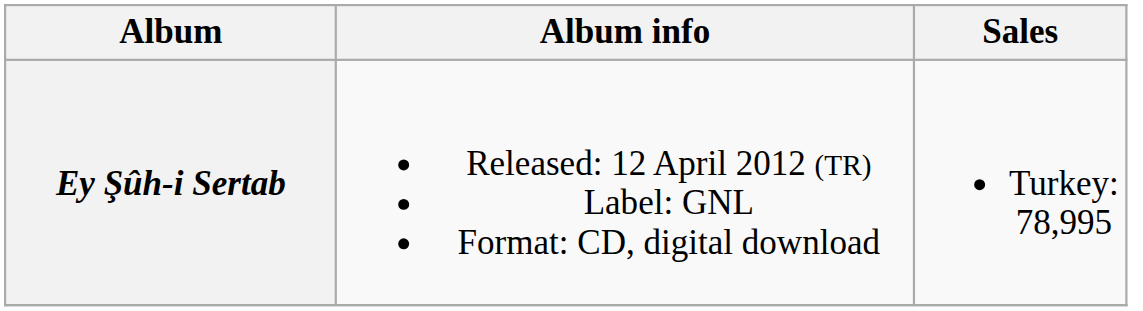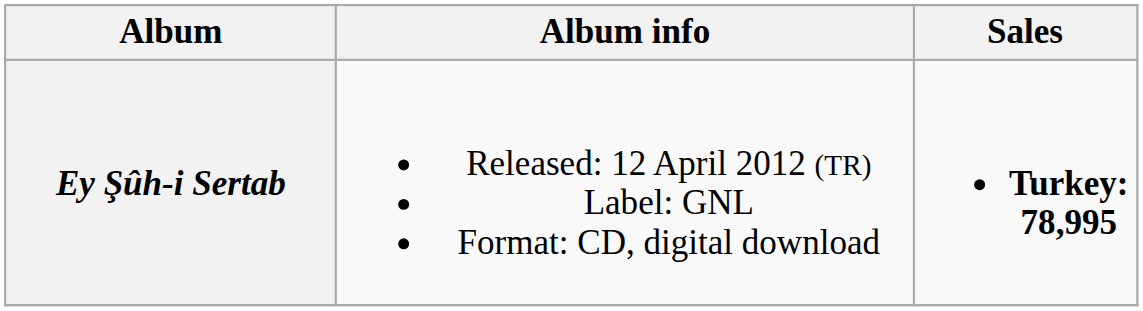(1020, 202) normal -> (1025, 202) bold
